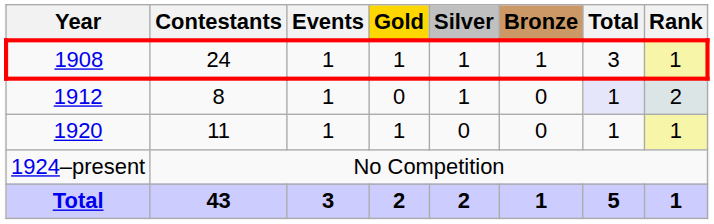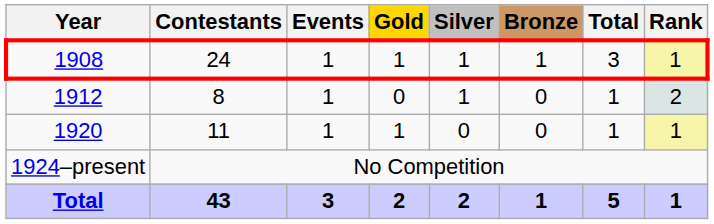(614, 96) lavender background -> (614, 96) no background
